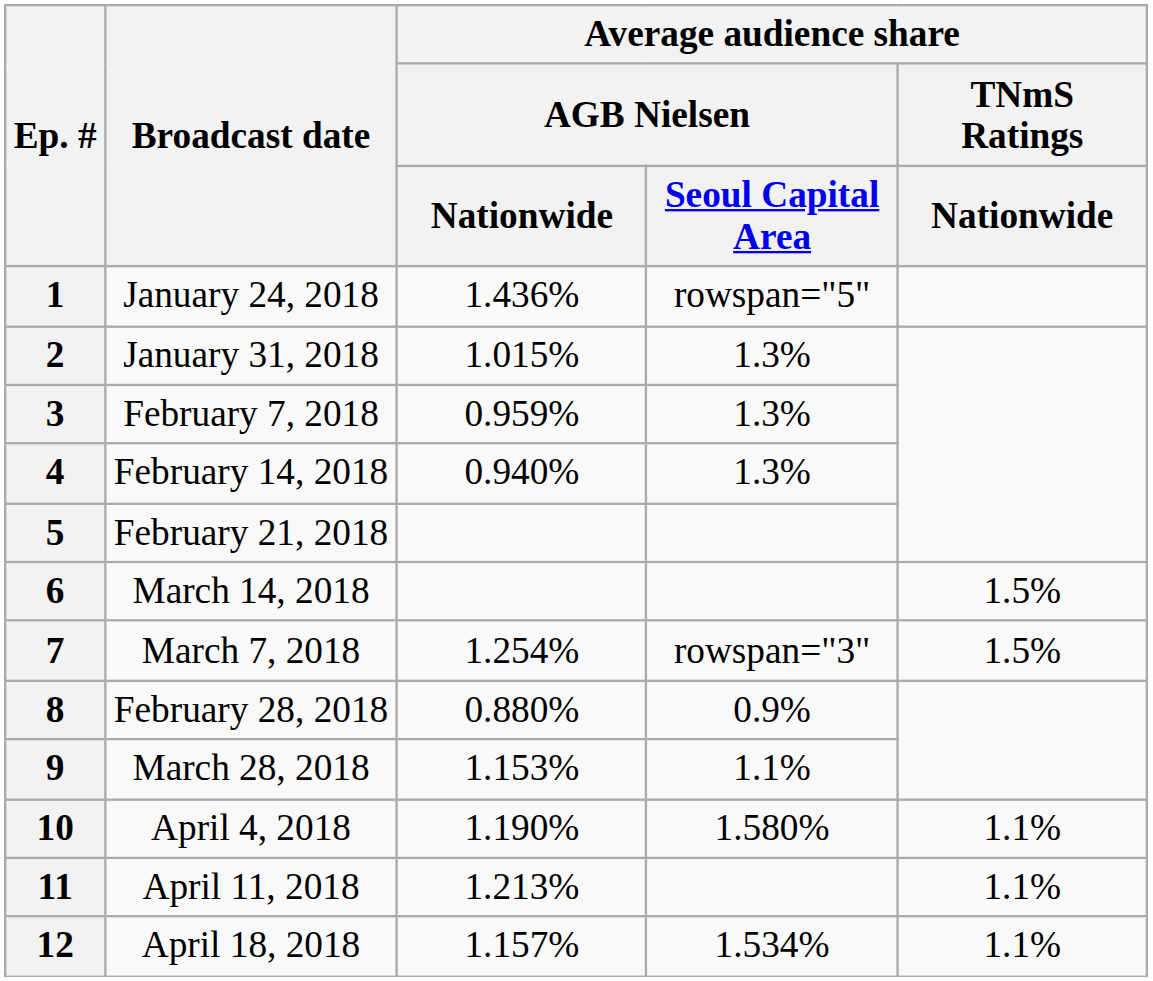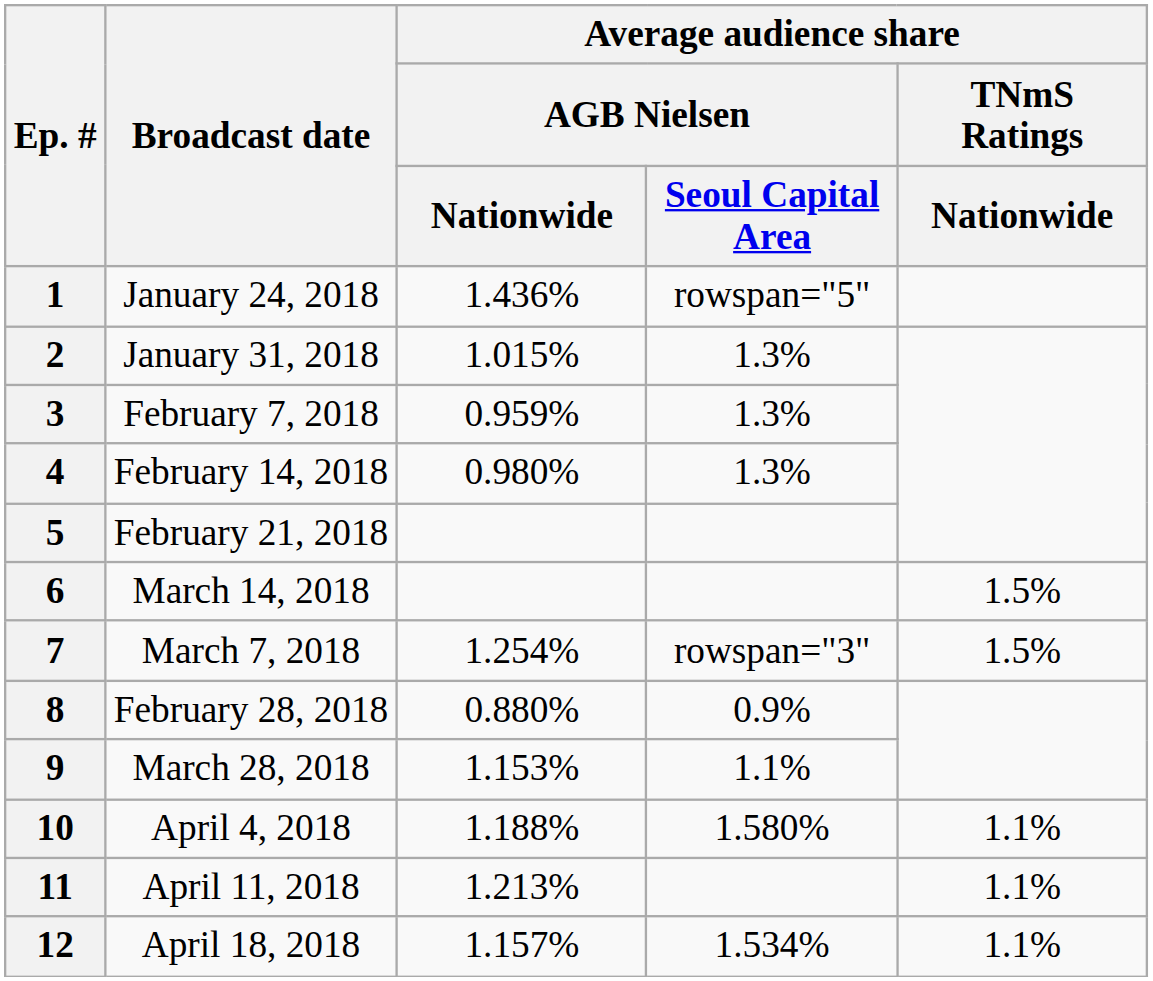(522, 472) 0.940% -> (522, 472) 0.980%
(522, 827) 1.190% -> (522, 827) 1.188%
